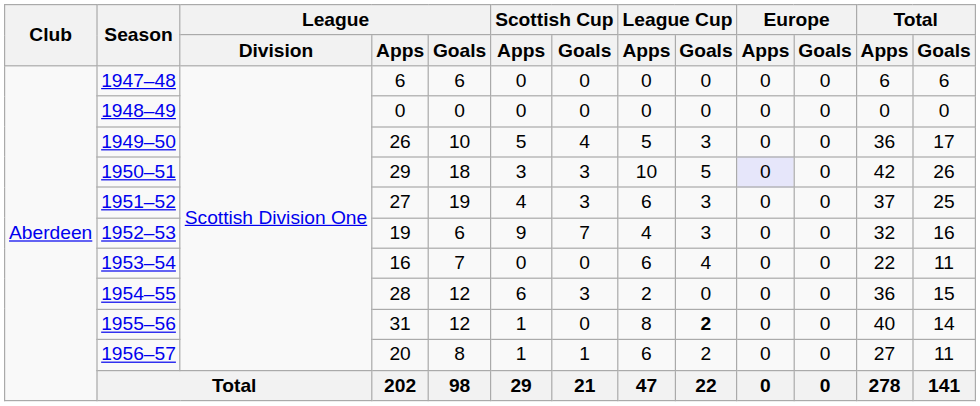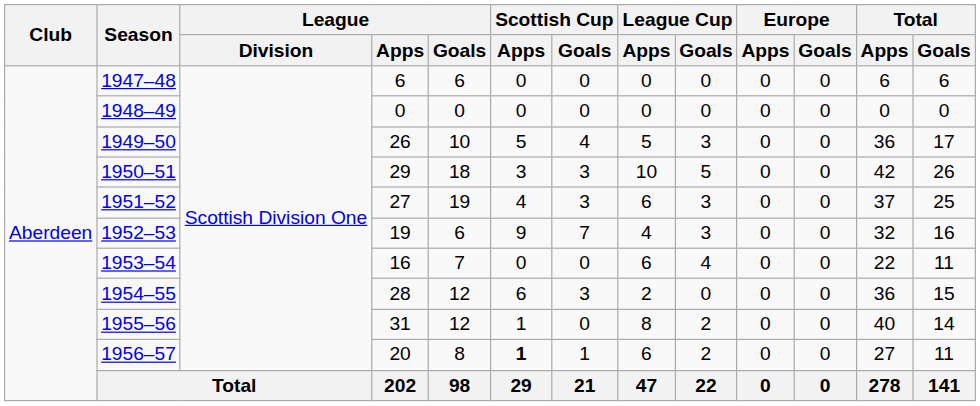(765, 171) lavender background -> (765, 171) no background
(706, 324) bold -> (706, 324) normal
(521, 354) normal -> (521, 354) bold
